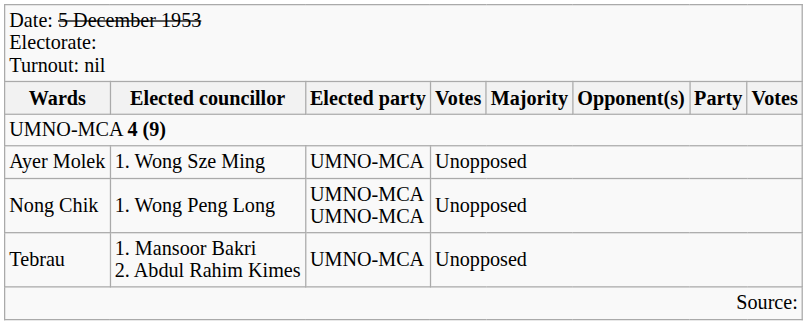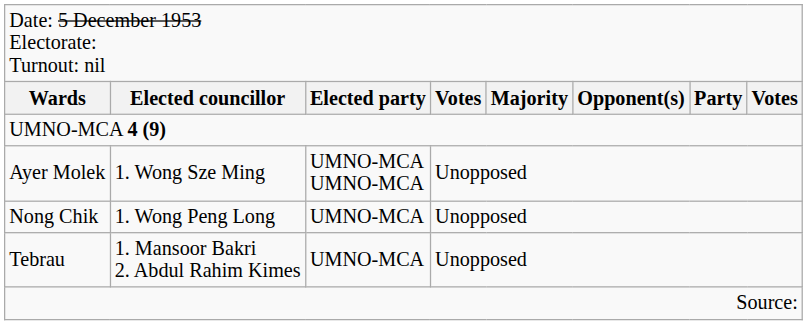(367, 161) UMNO-MCA -> (367, 173) UMNO-MCA UMNO-MCA
(367, 205) UMNO-MCA UMNO-MCA -> (367, 216) UMNO-MCA
